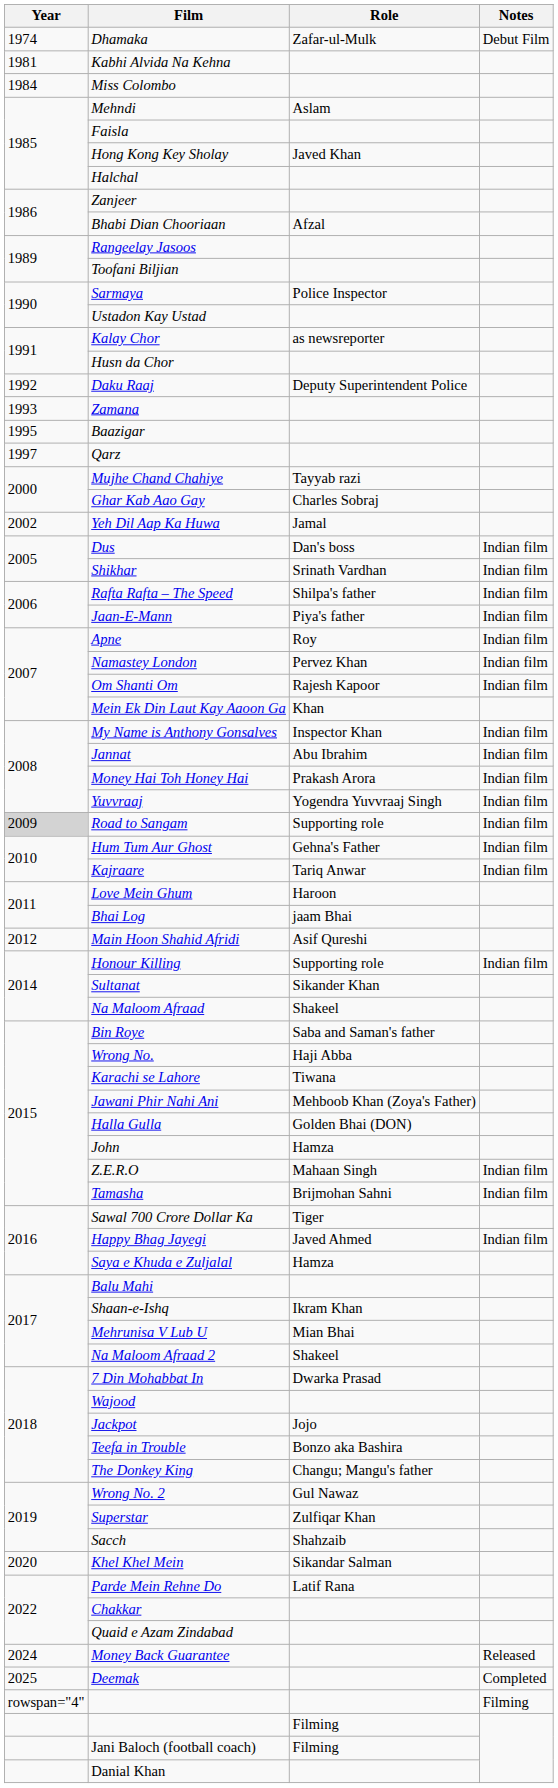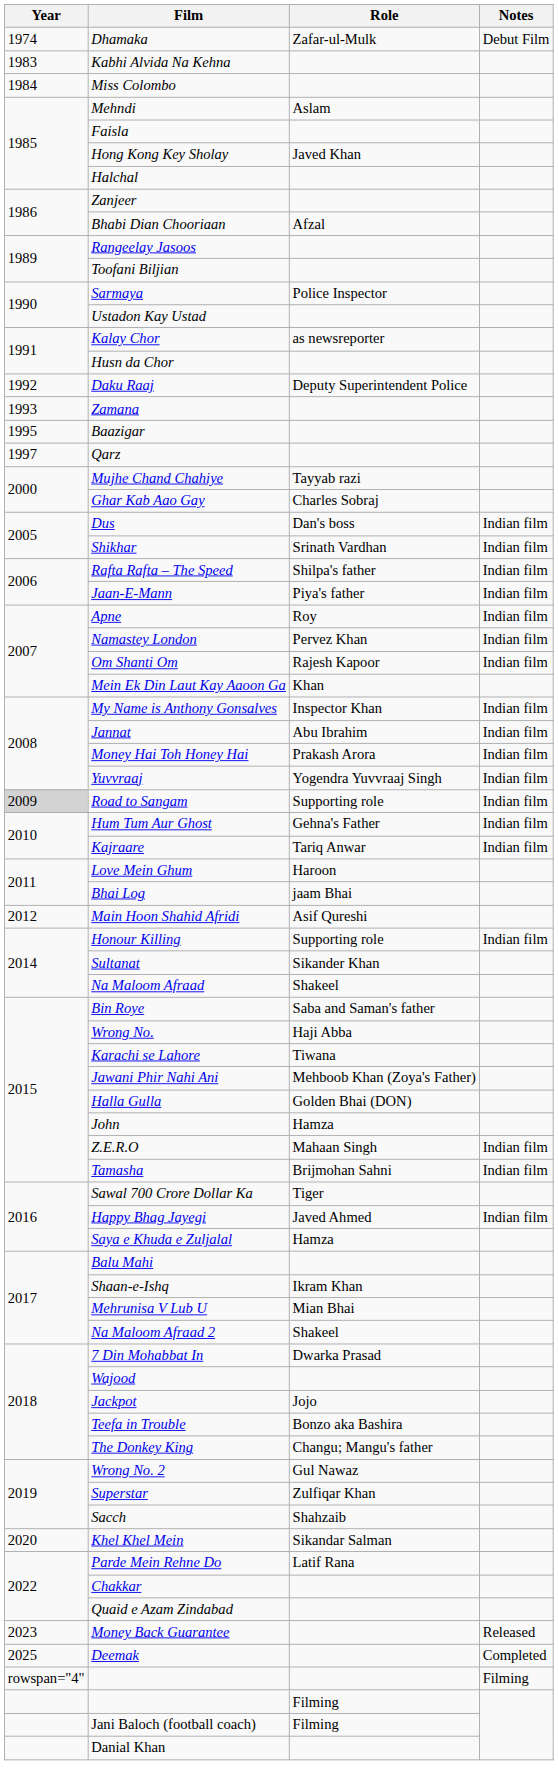(22, 62) 1981 -> (22, 62) 1983
- row: (156, 524)
(22, 1655) 2024 -> (22, 1632) 2023
